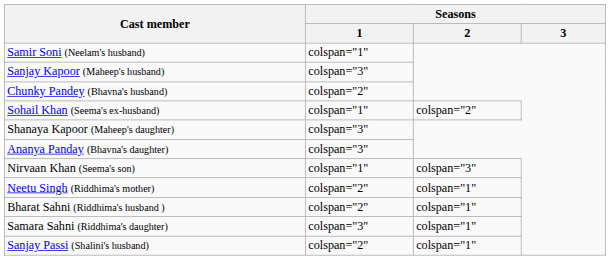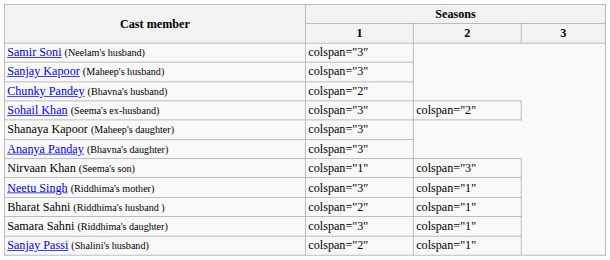(338, 52) colspan="1" -> (338, 52) colspan="3"
(338, 110) colspan="1" -> (338, 110) colspan="3"
(338, 187) colspan="2" -> (338, 187) colspan="3"
